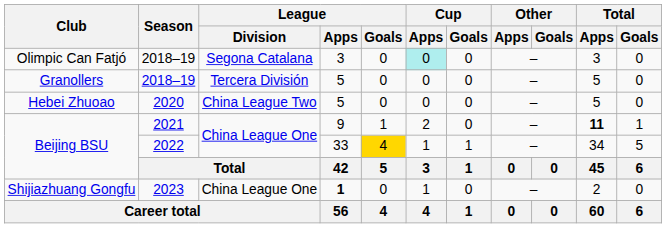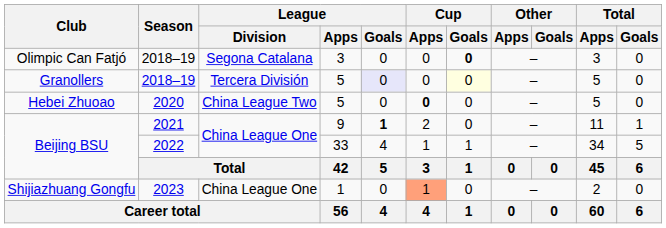(426, 59) paleturquoise background -> (426, 59) no background
(469, 59) normal -> (469, 59) bold
(383, 80) no background -> (383, 80) lavender background
(469, 80) no background -> (469, 80) lightyellow background
(426, 102) normal -> (426, 102) bold
(383, 124) normal -> (383, 124) bold
(597, 124) bold -> (597, 124) normal
(383, 146) gold background -> (383, 146) no background
(341, 189) bold -> (341, 189) normal
(426, 189) no background -> (426, 189) lightsalmon background
